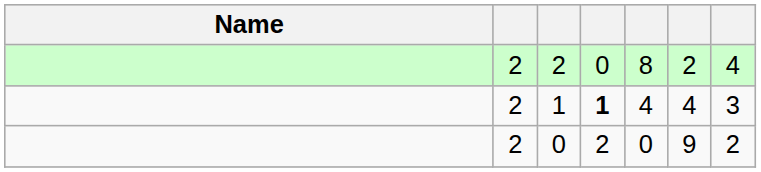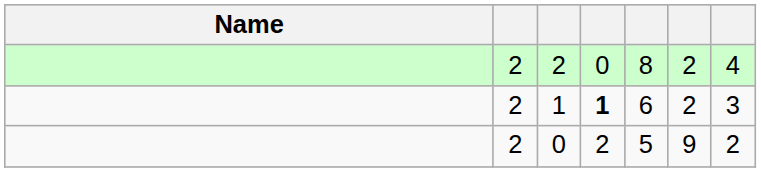(646, 105) 4 -> (646, 105) 6
(689, 105) 4 -> (689, 105) 2
(646, 145) 0 -> (646, 145) 5
